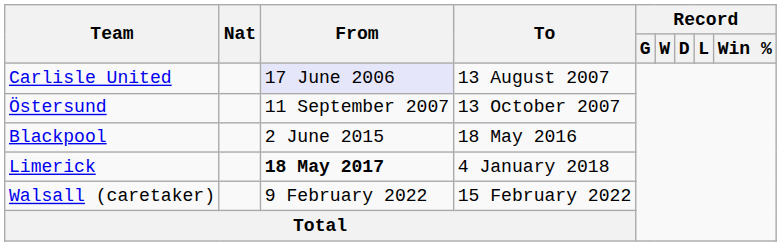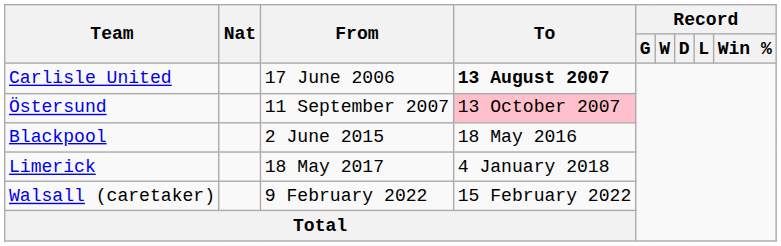(330, 78) lavender background -> (330, 78) no background
(534, 78) normal -> (534, 78) bold
(539, 108) no background -> (539, 108) pink background
(324, 167) bold -> (324, 167) normal
